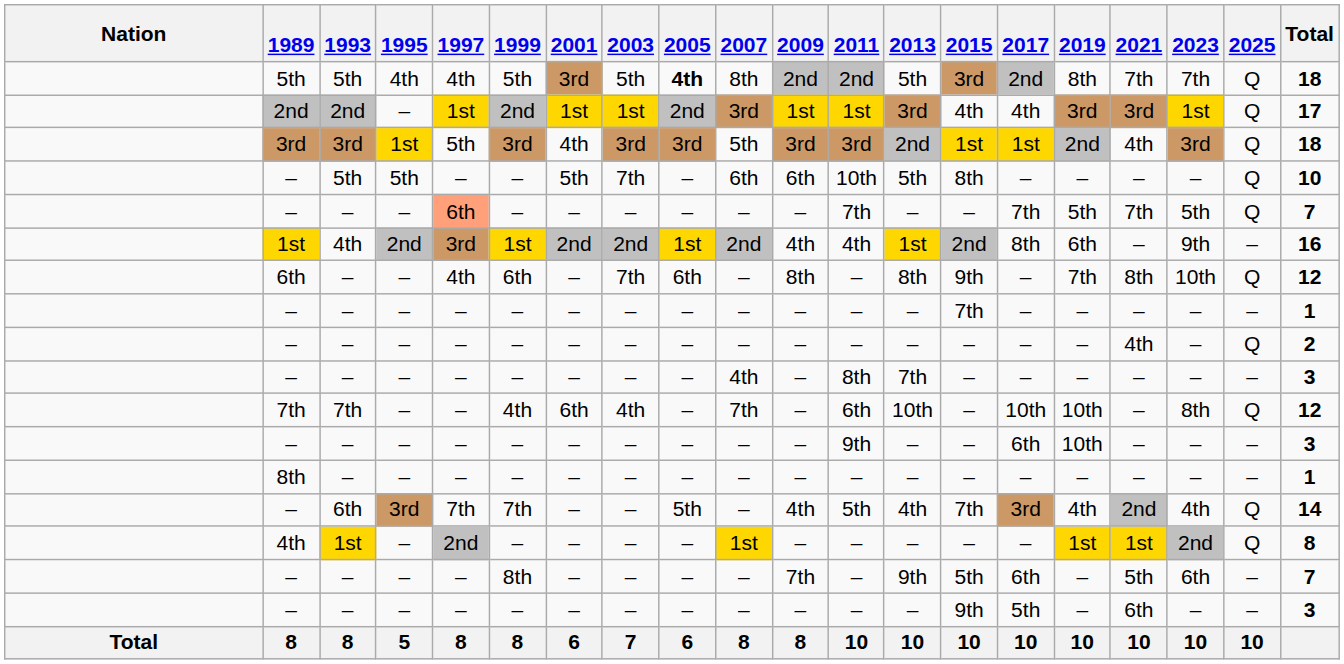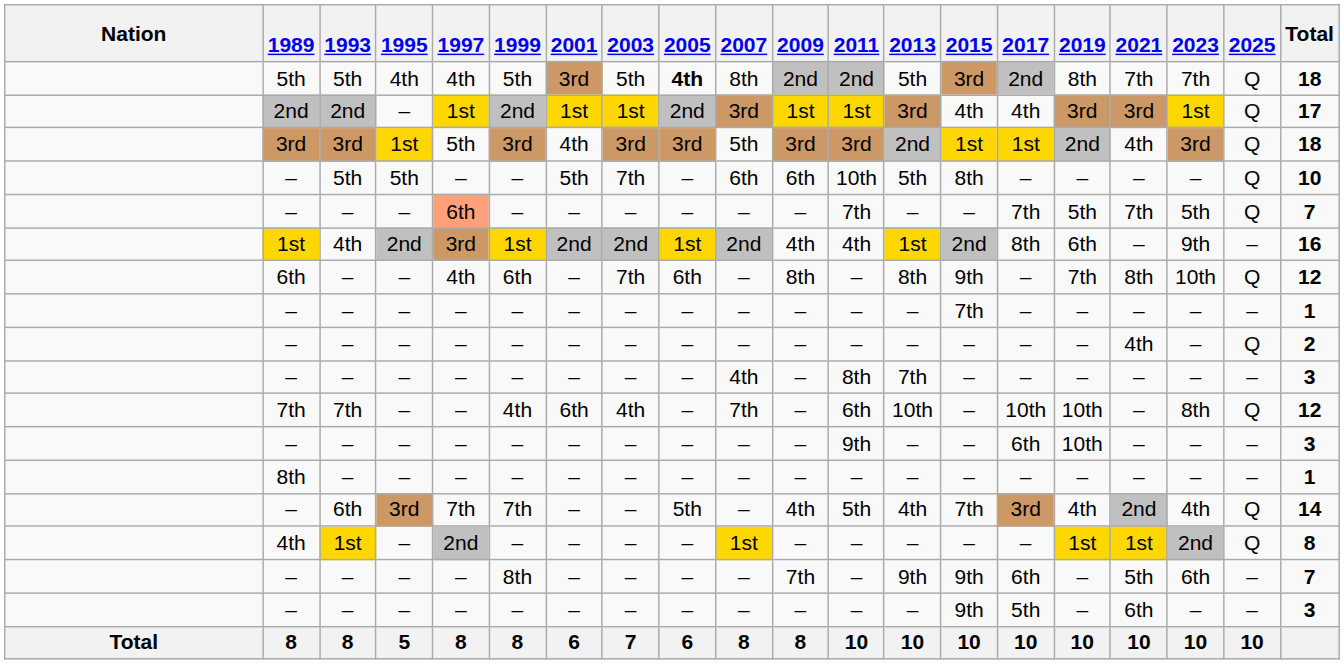(969, 577) 5th -> (969, 577) 9th
